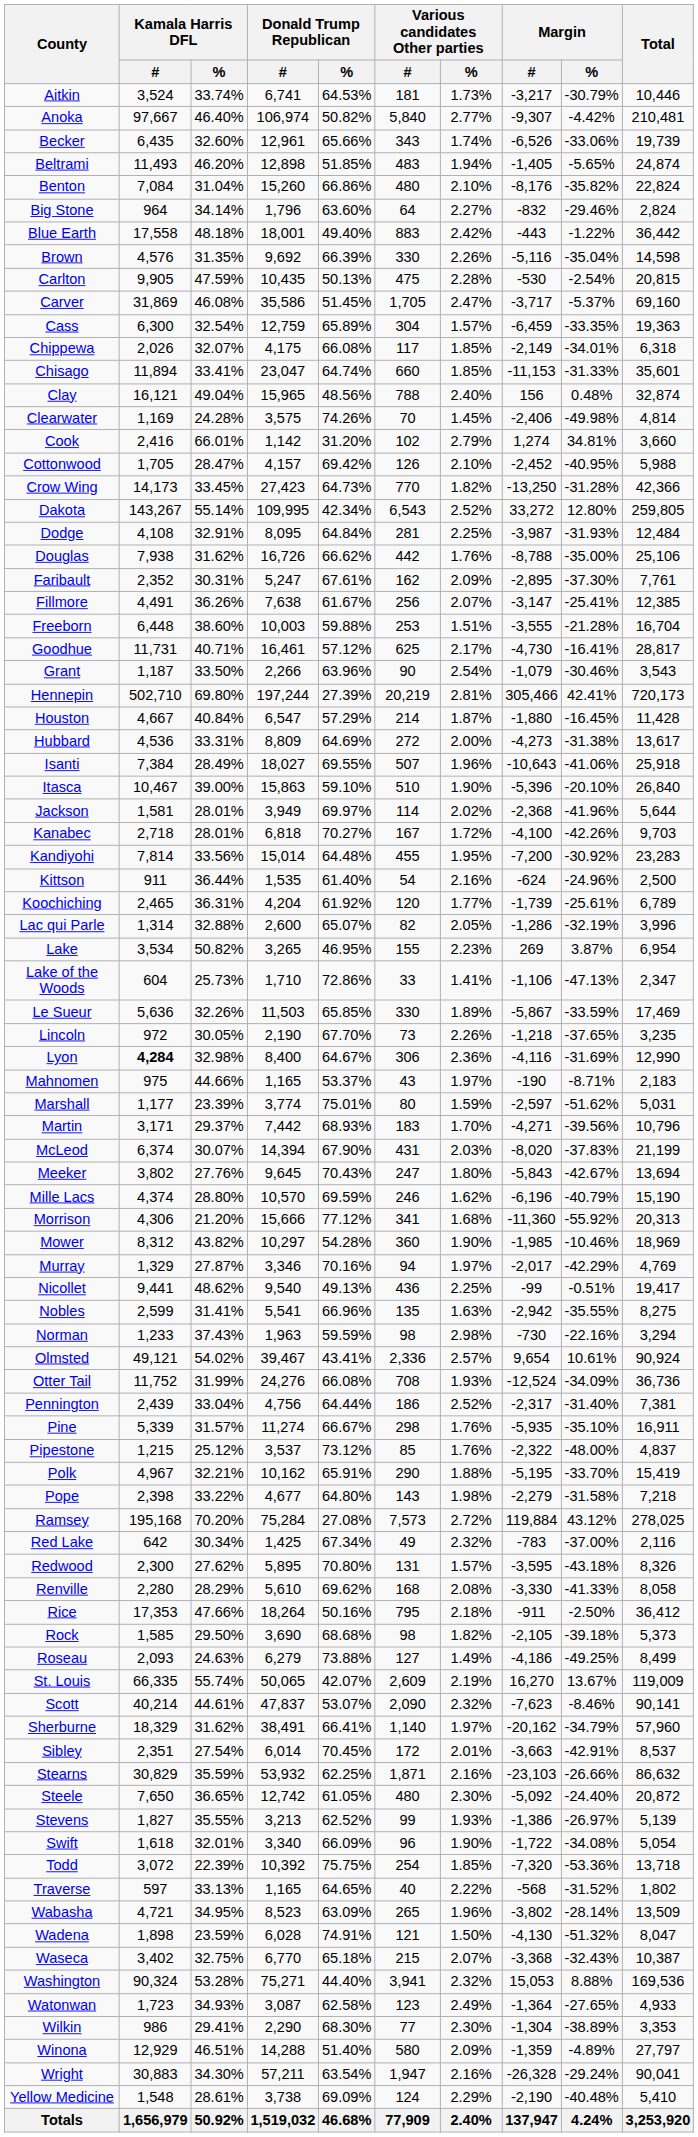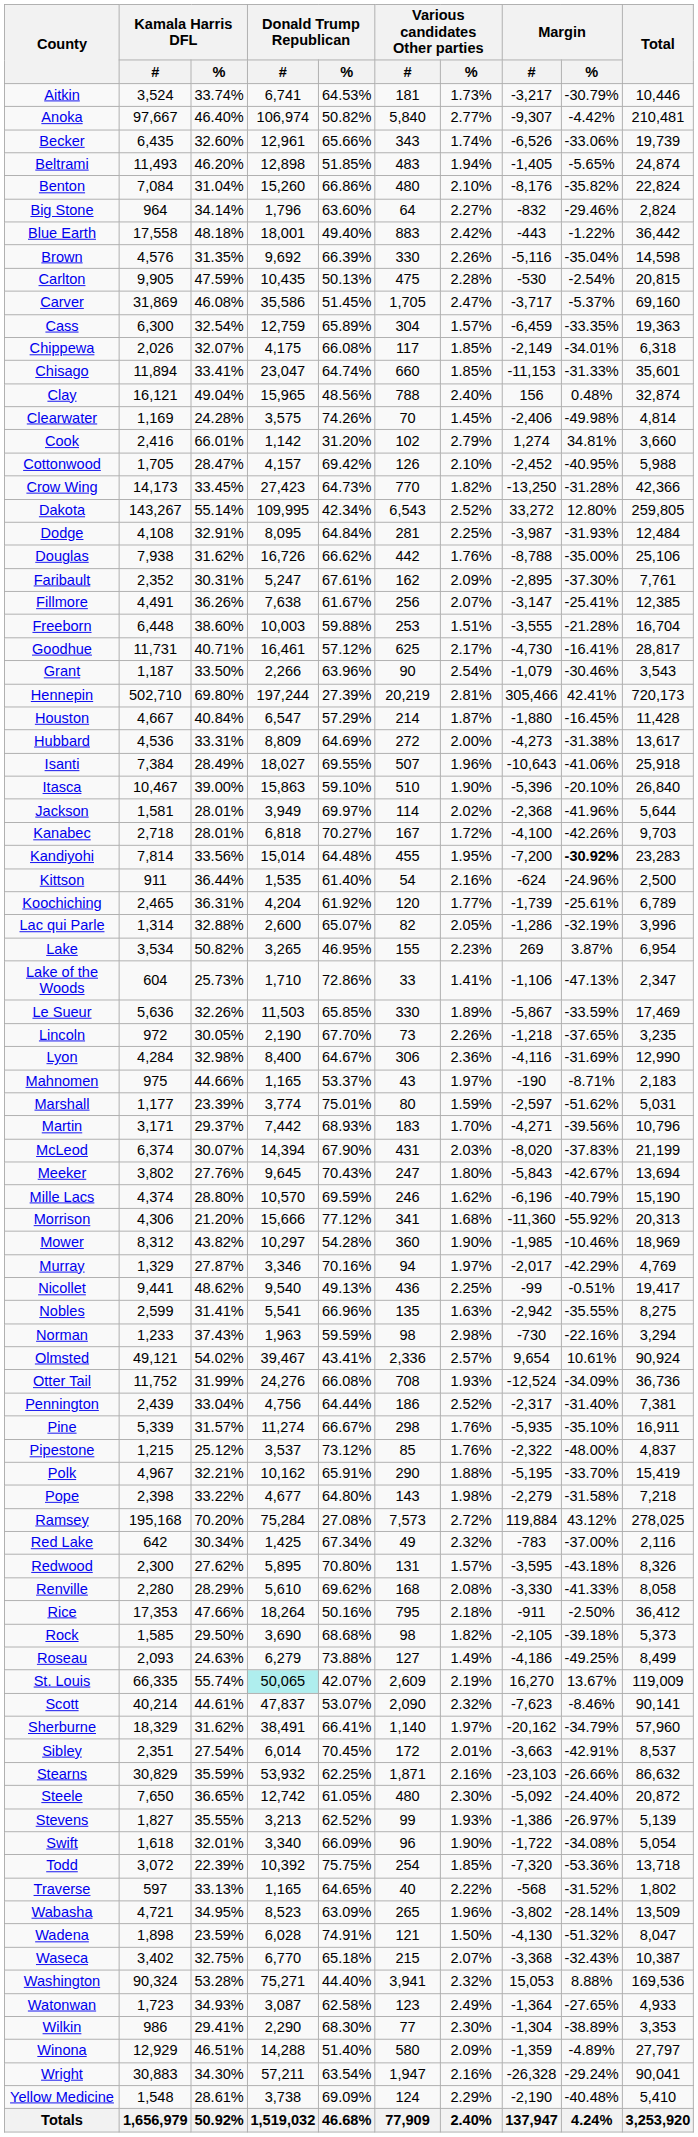(592, 856) normal -> (592, 856) bold
(155, 1058) bold -> (155, 1058) normal
(283, 1681) no background -> (283, 1681) paleturquoise background
